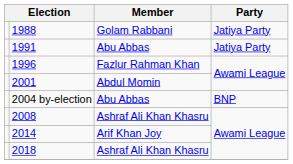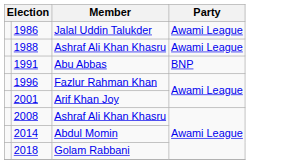+ row: (26, 30)
(135, 30) Golam Rabbani -> (110, 47) Ashraf Ali Khan Khasru
(242, 30) Jatiya Party -> (207, 47) Awami League
(242, 47) Jatiya Party -> (182, 64) BNP
(128, 82) Abdul Momin -> (87, 99) Arif Khan Joy
- row: (52, 99)
(129, 133) Arif Khan Joy -> (86, 133) Abdul Momin
(153, 151) Ashraf Ali Khan Khasru -> (92, 151) Golam Rabbani
